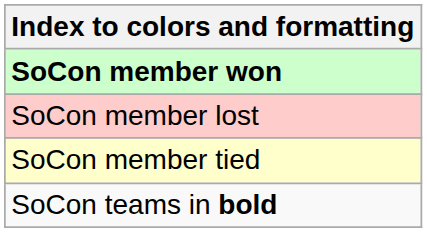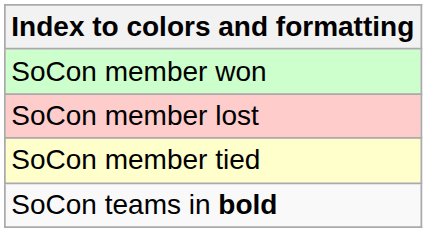(147, 71) bold -> (139, 71) normal
